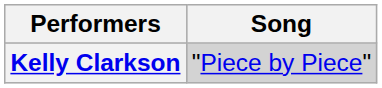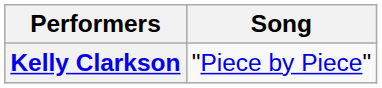(281, 62) lightgrey background -> (281, 62) no background
